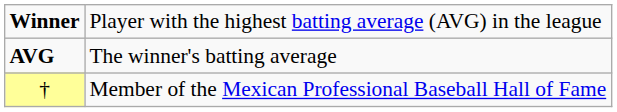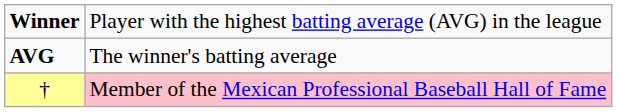(348, 89) no background -> (348, 89) pink background
